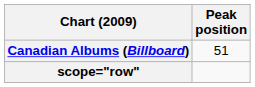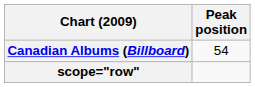(221, 51) 51 -> (221, 51) 54
